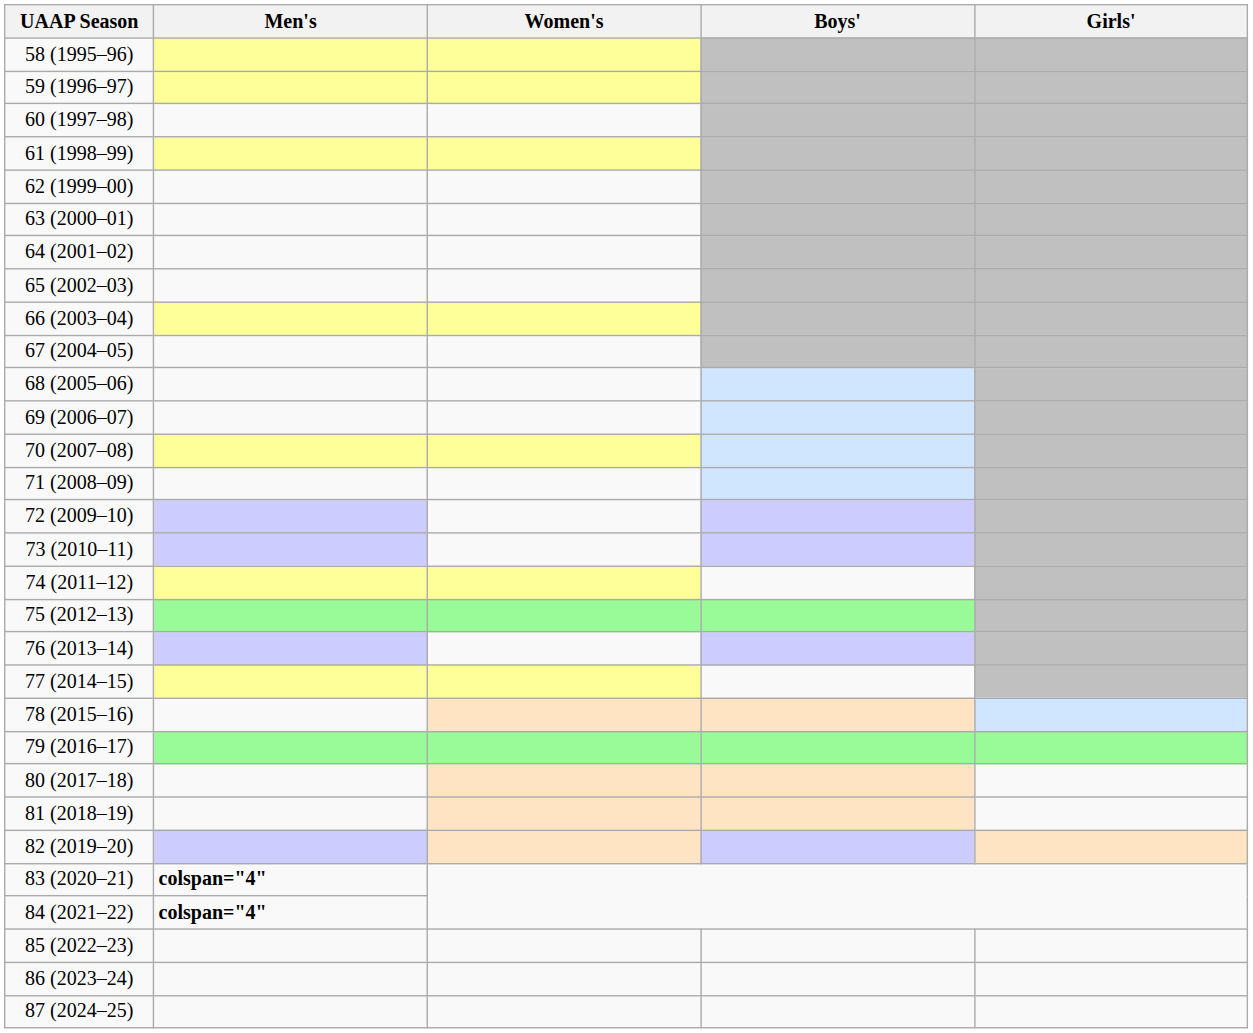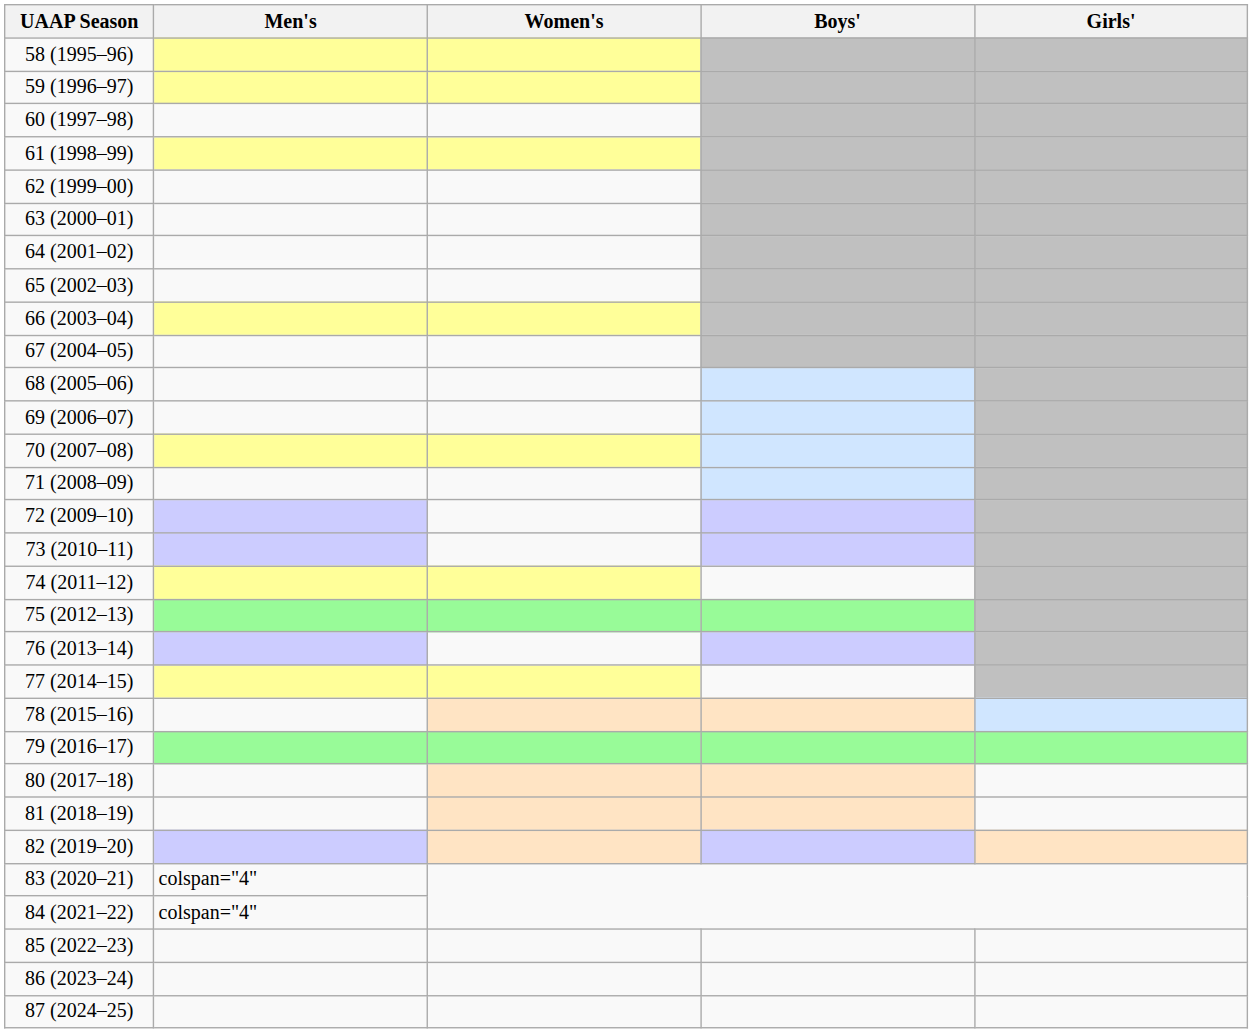(213, 879) bold -> (208, 879) normal
(213, 912) bold -> (208, 912) normal
